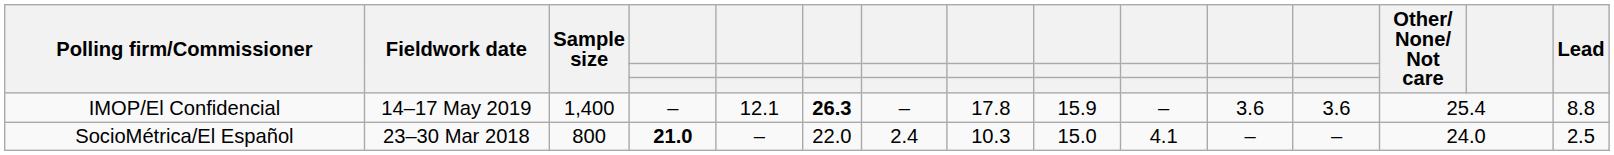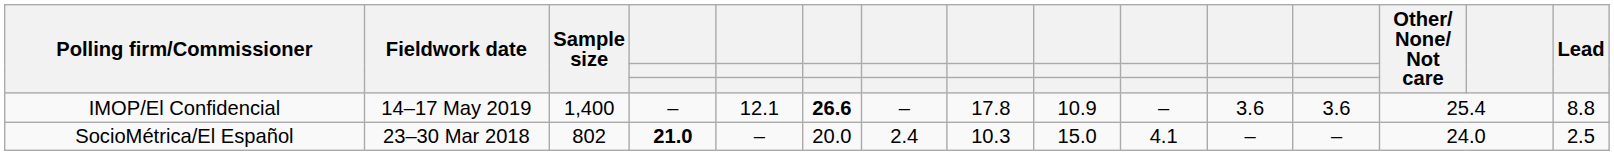(832, 107) 26.3 -> (832, 107) 26.6
(1077, 107) 15.9 -> (1077, 107) 10.9
(589, 137) 800 -> (589, 137) 802
(832, 137) 22.0 -> (832, 137) 20.0
